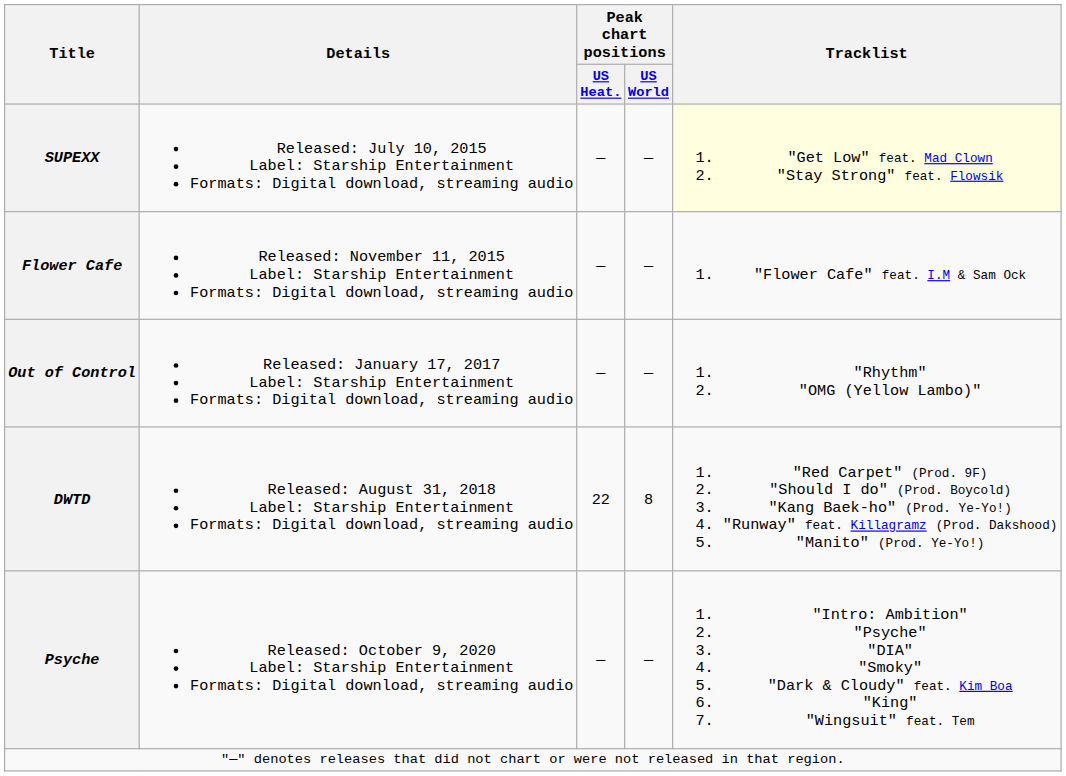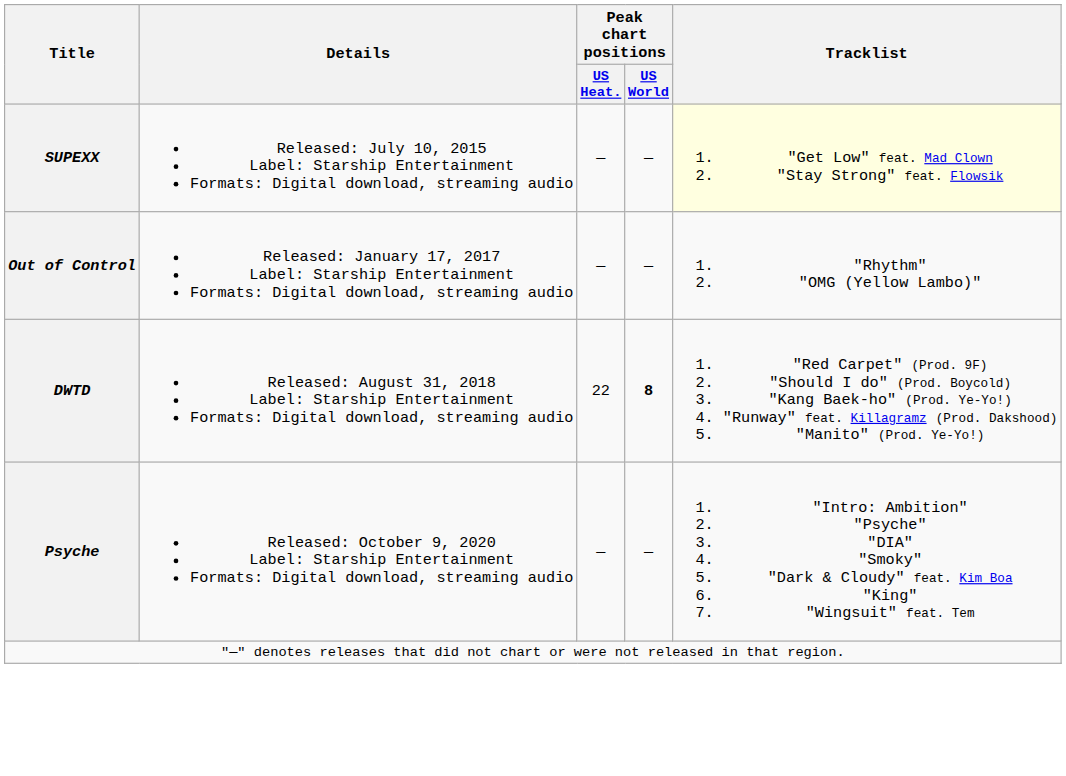- row: (72, 266)
(649, 499) normal -> (649, 391) bold
